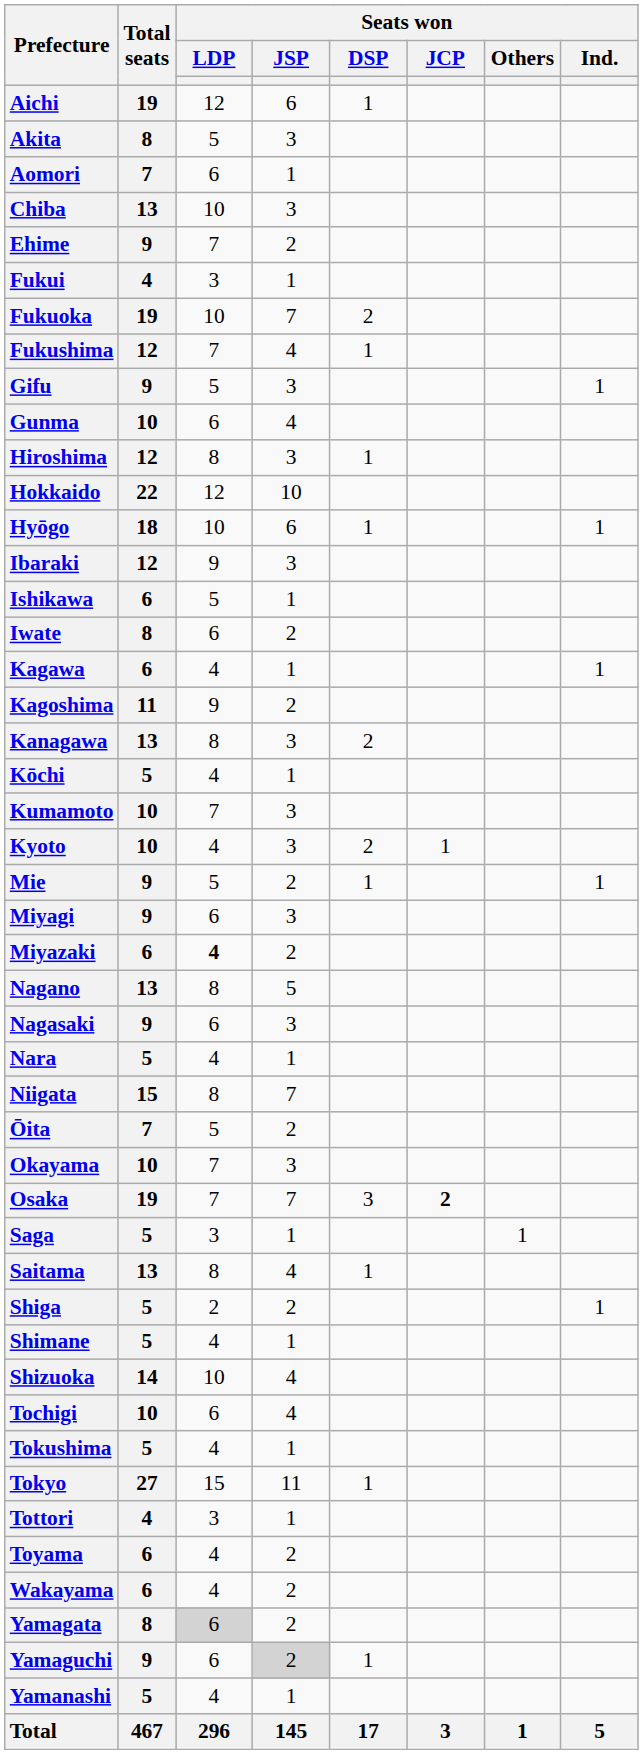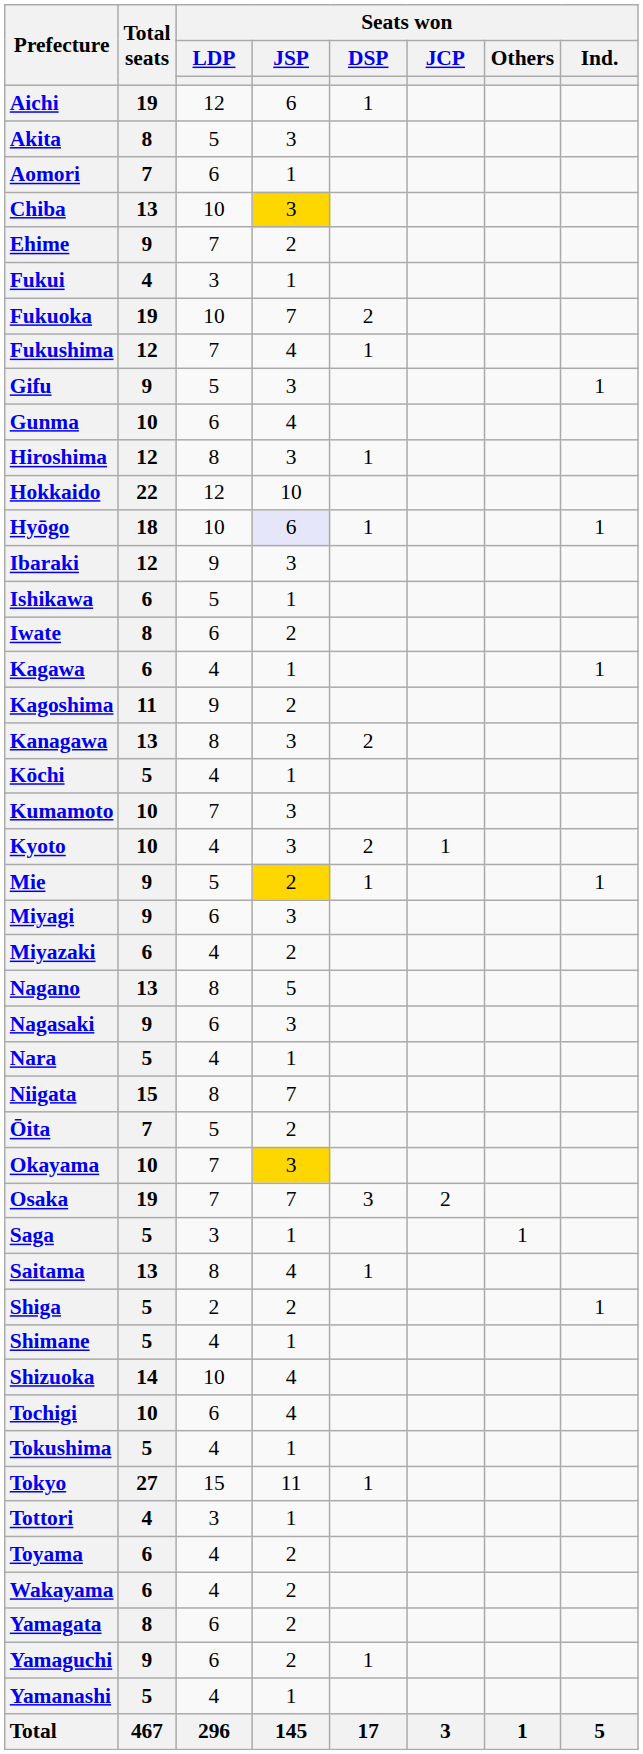(291, 209) no background -> (291, 209) gold background
(291, 528) no background -> (291, 528) lavender background
(291, 881) no background -> (291, 881) gold background
(214, 952) bold -> (214, 952) normal
(291, 1165) no background -> (291, 1165) gold background
(445, 1200) bold -> (445, 1200) normal
(214, 1625) lightgrey background -> (214, 1625) no background
(291, 1660) lightgrey background -> (291, 1660) no background
